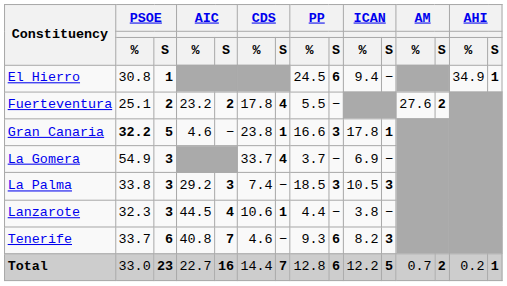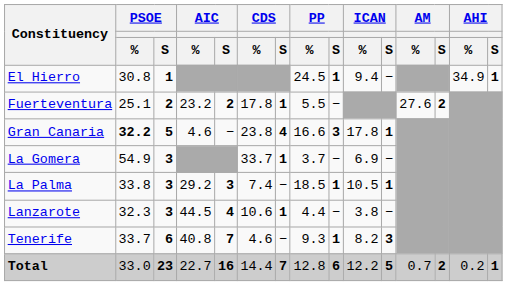(336, 78) 6 -> (336, 78) 1
(283, 105) 4 -> (283, 105) 1
(283, 132) 1 -> (283, 132) 4
(283, 159) 4 -> (283, 159) 1
(336, 186) 3 -> (336, 186) 1
(389, 186) 3 -> (389, 186) 1
(336, 240) 6 -> (336, 240) 1
